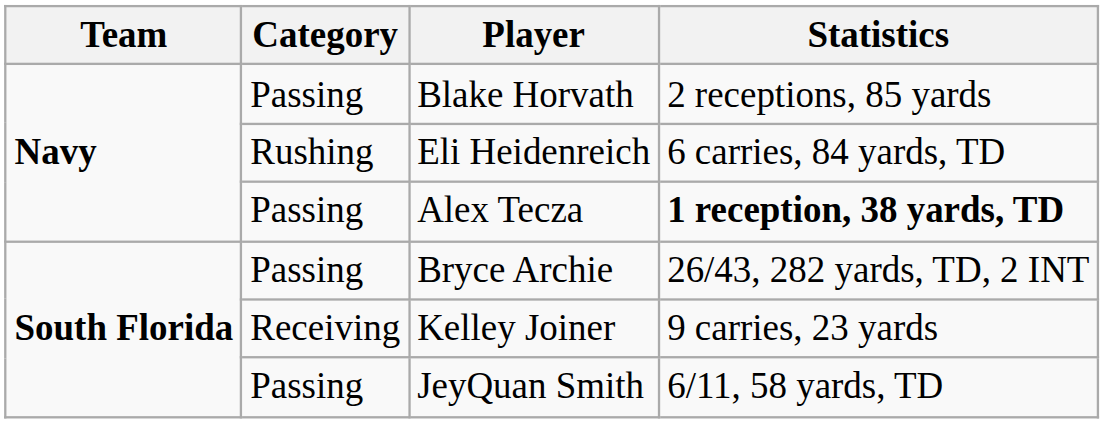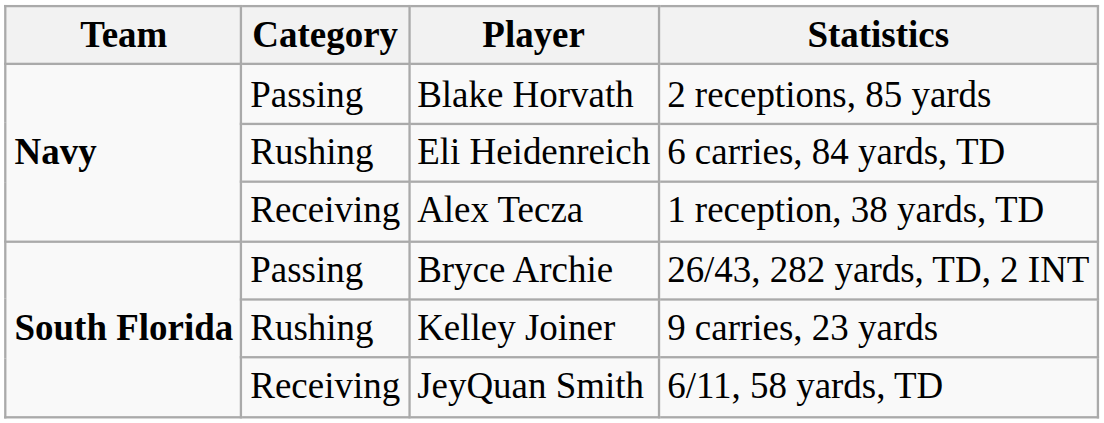(307, 210) Passing -> (325, 210) Receiving
(866, 210) bold -> (856, 210) normal
(325, 327) Receiving -> (312, 327) Rushing
(307, 386) Passing -> (325, 386) Receiving
